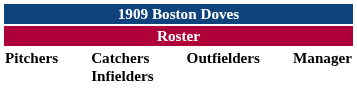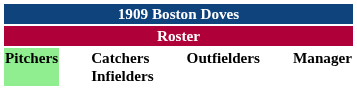(32, 58) no background -> (32, 58) lightgreen background
